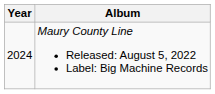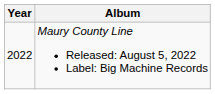(20, 55) 2024 -> (20, 55) 2022
